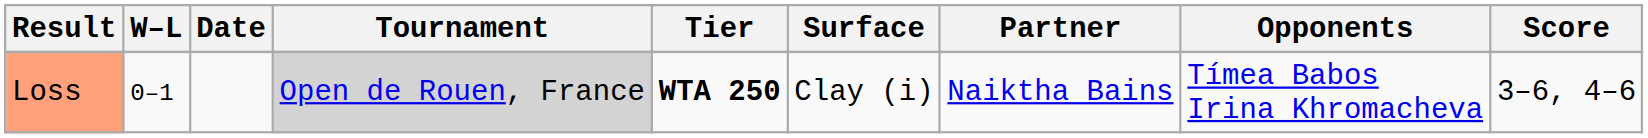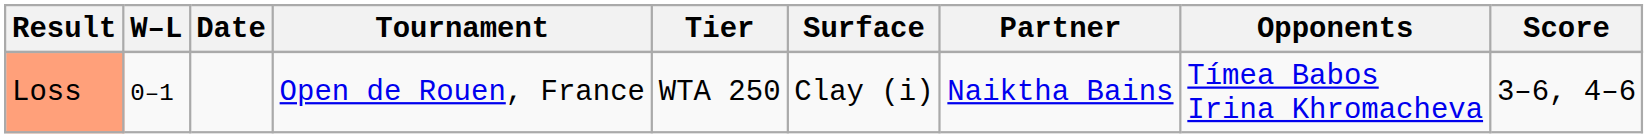(462, 93) lightgrey background -> (462, 93) no background
(720, 93) bold -> (720, 93) normal
